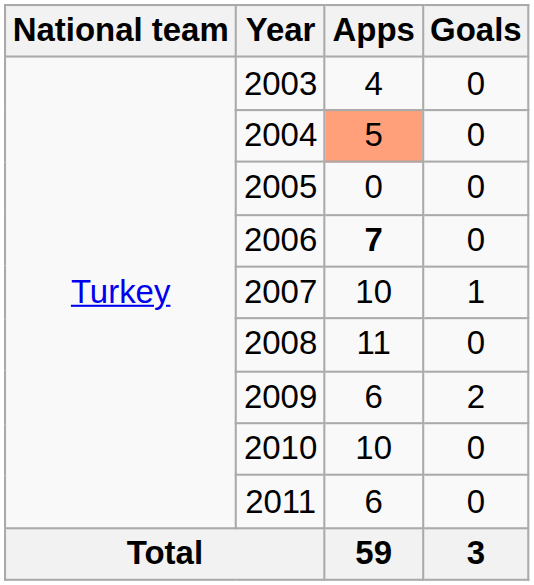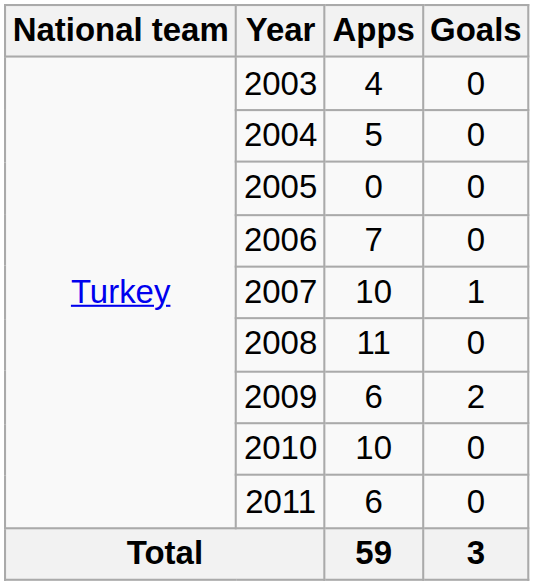(374, 135) lightsalmon background -> (374, 135) no background
(374, 239) bold -> (374, 239) normal
